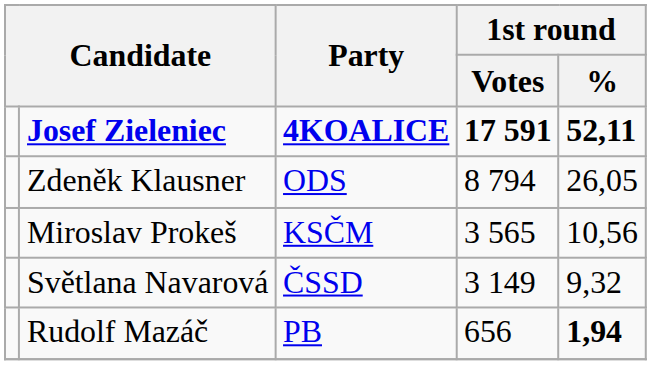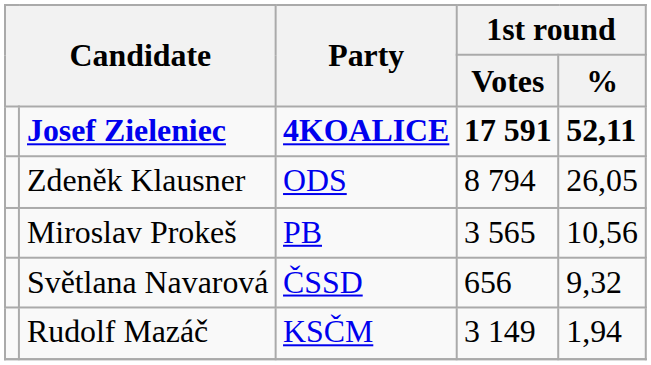(328, 231) KSČM -> (303, 231) PB
(500, 282) 3 149 -> (488, 282) 656
(303, 332) PB -> (328, 332) KSČM
(488, 332) 656 -> (500, 332) 3 149
(594, 332) bold -> (594, 332) normal
